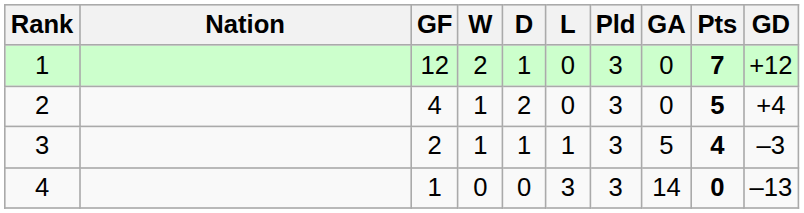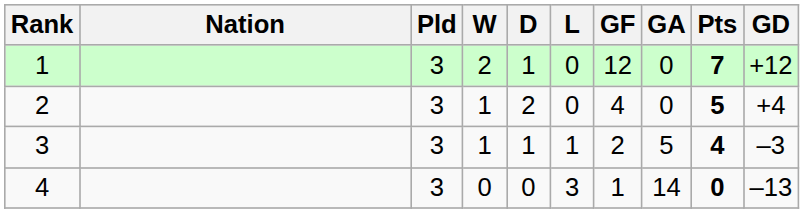columns swapped: (616, 24) <-> (435, 24)
